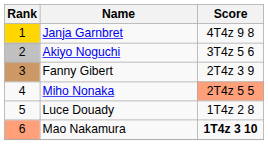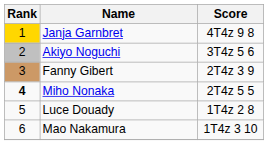(22, 91) normal -> (22, 91) bold
(231, 91) lightsalmon background -> (231, 91) no background
(22, 129) lightsalmon background -> (22, 129) no background
(231, 129) bold -> (231, 129) normal
